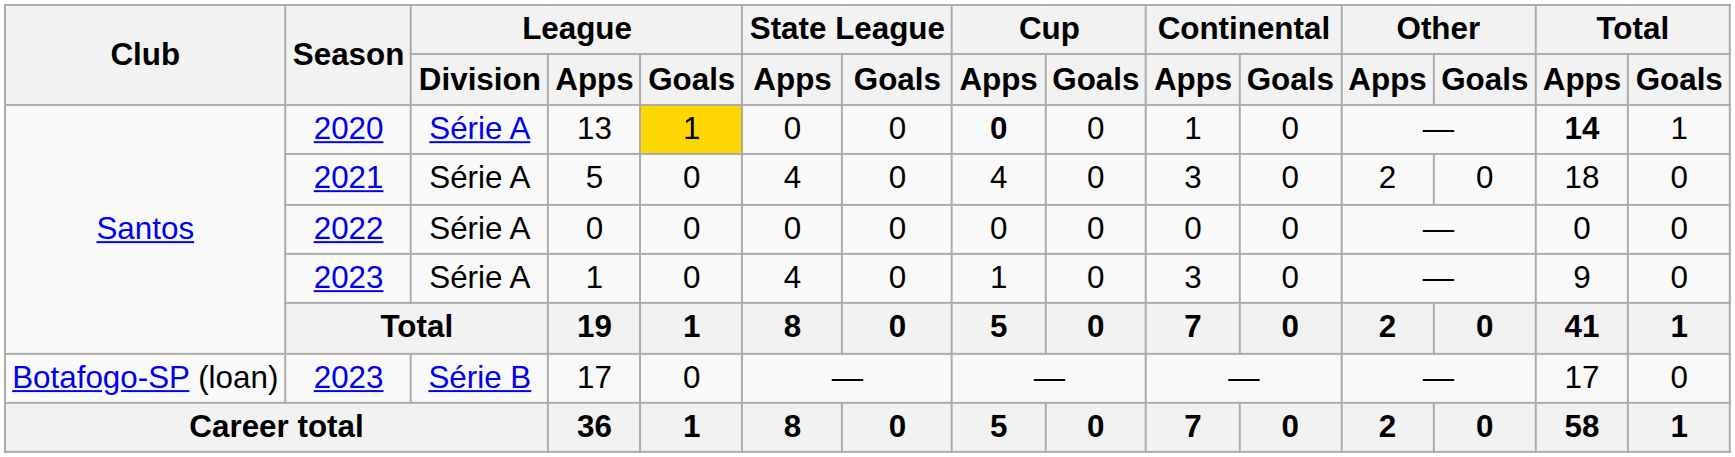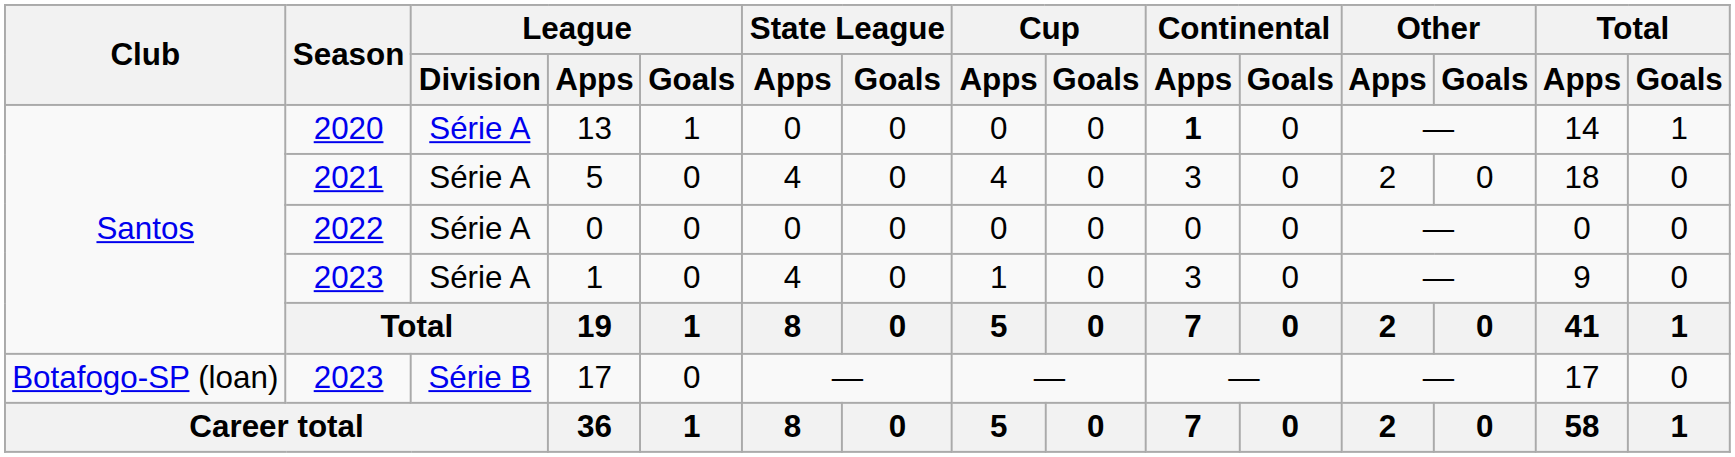(692, 128) gold background -> (692, 128) no background
(999, 128) bold -> (999, 128) normal
(1193, 128) normal -> (1193, 128) bold
(1582, 128) bold -> (1582, 128) normal
